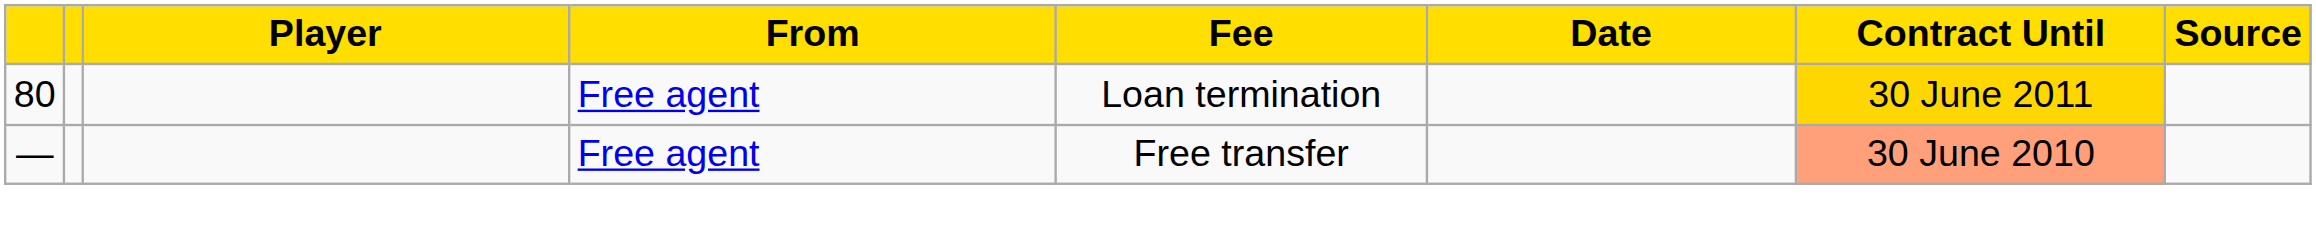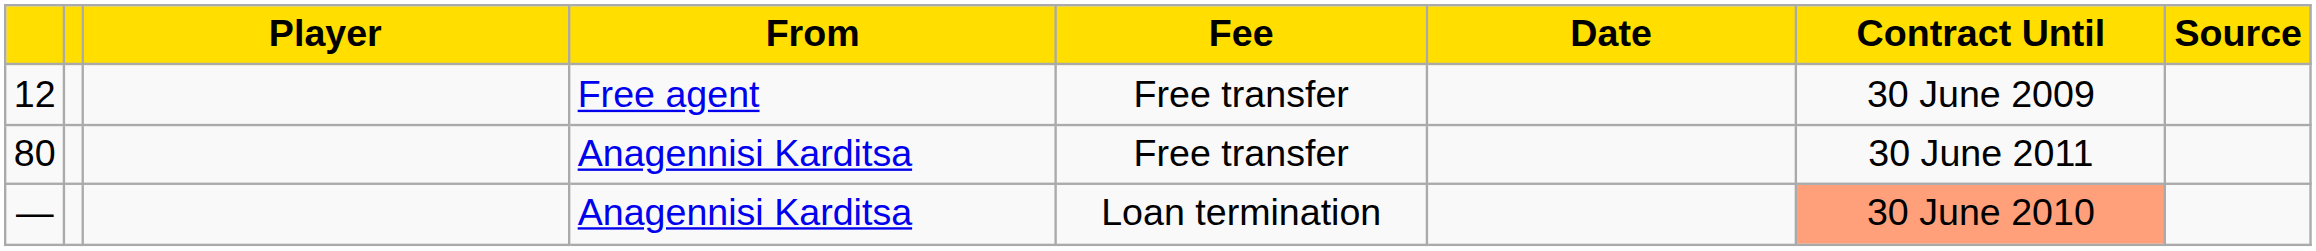+ row: (35, 93)
(669, 93) Free agent -> (745, 153) Anagennisi Karditsa
(1241, 93) Loan termination -> (1241, 153) Free transfer
(1981, 93) gold background -> (1981, 153) no background
(669, 153) Free agent -> (745, 213) Anagennisi Karditsa
(1241, 153) Free transfer -> (1241, 213) Loan termination
